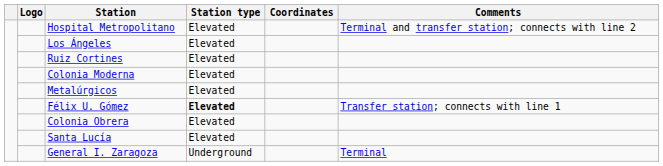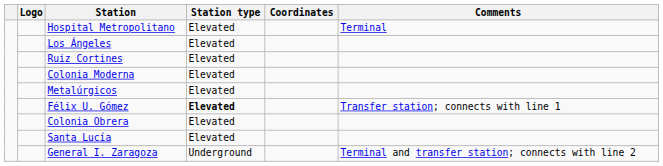(488, 28) Terminal and transfer station; connects with line 2 -> (364, 28) Terminal
(364, 153) Terminal -> (488, 153) Terminal and transfer station; connects with line 2
